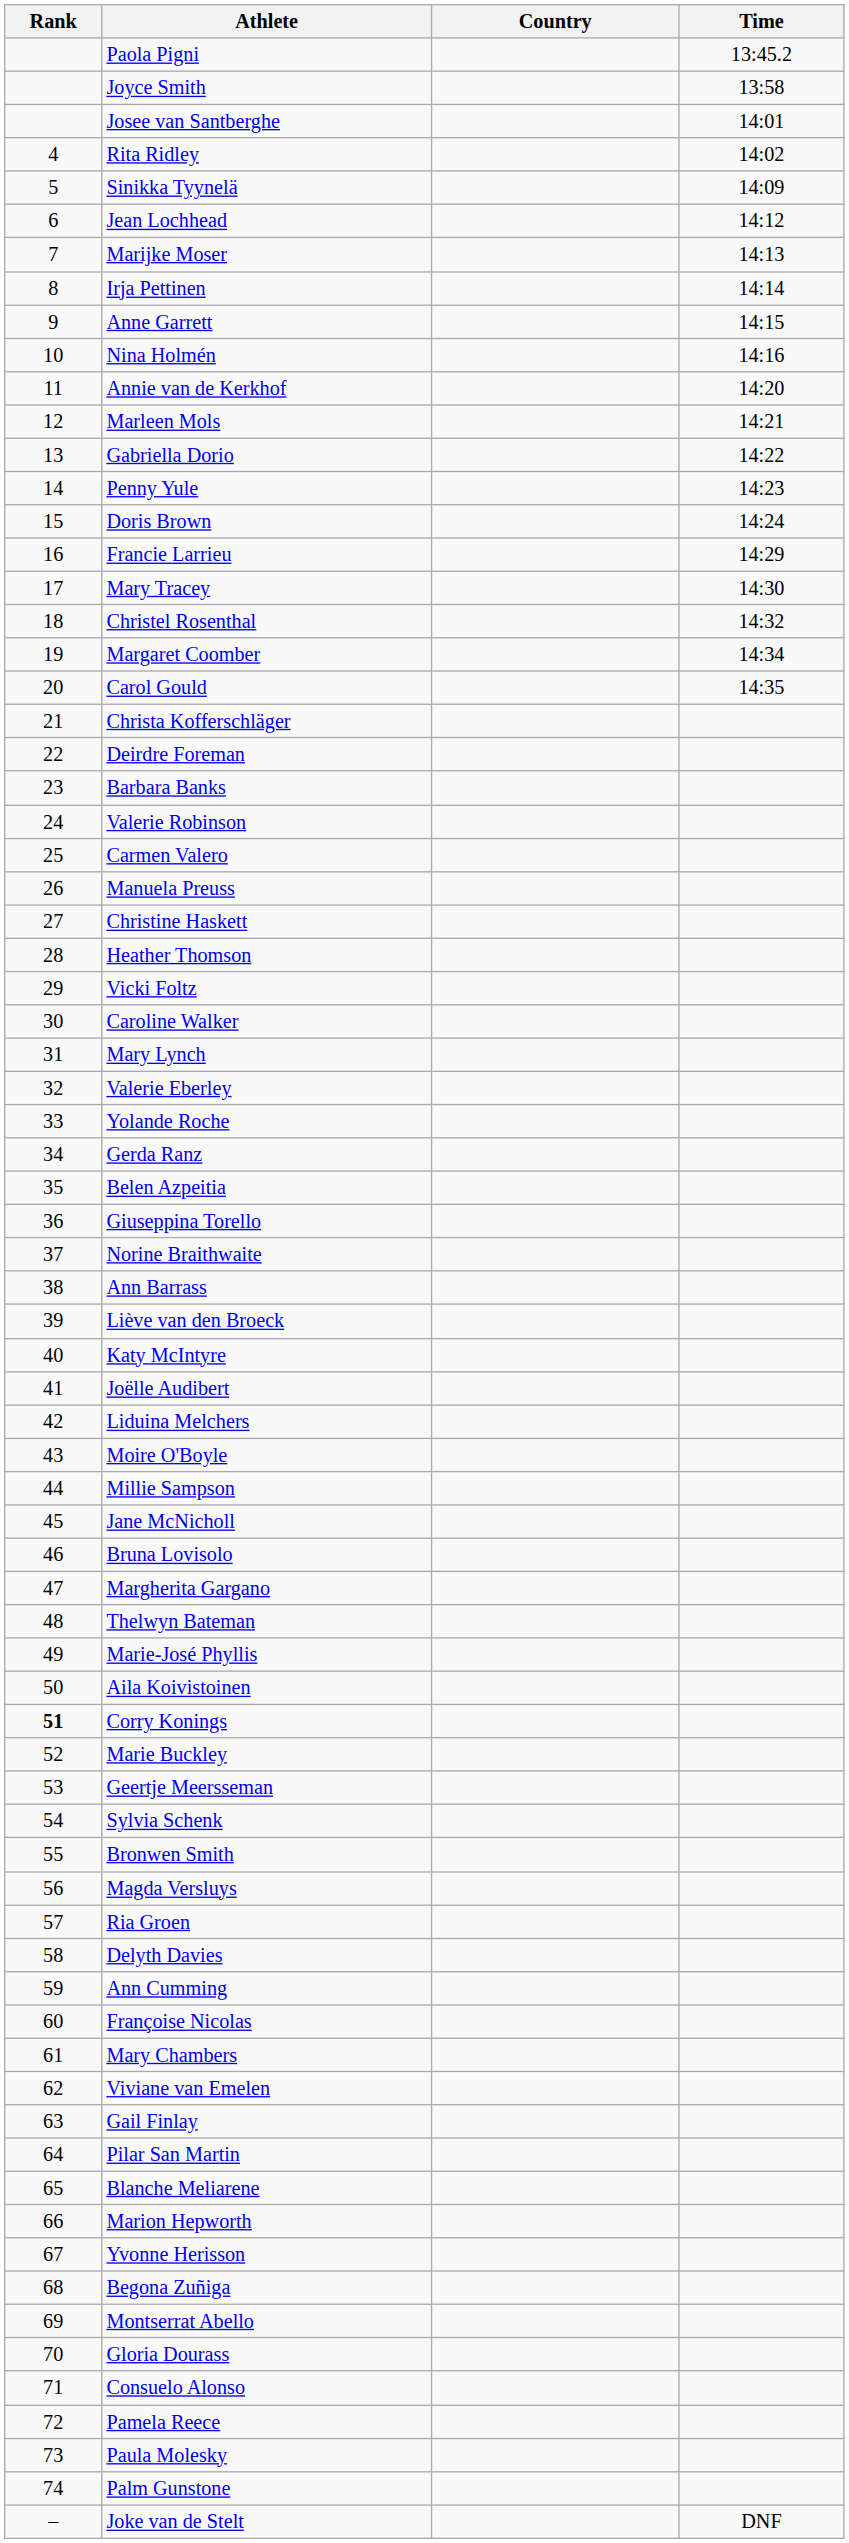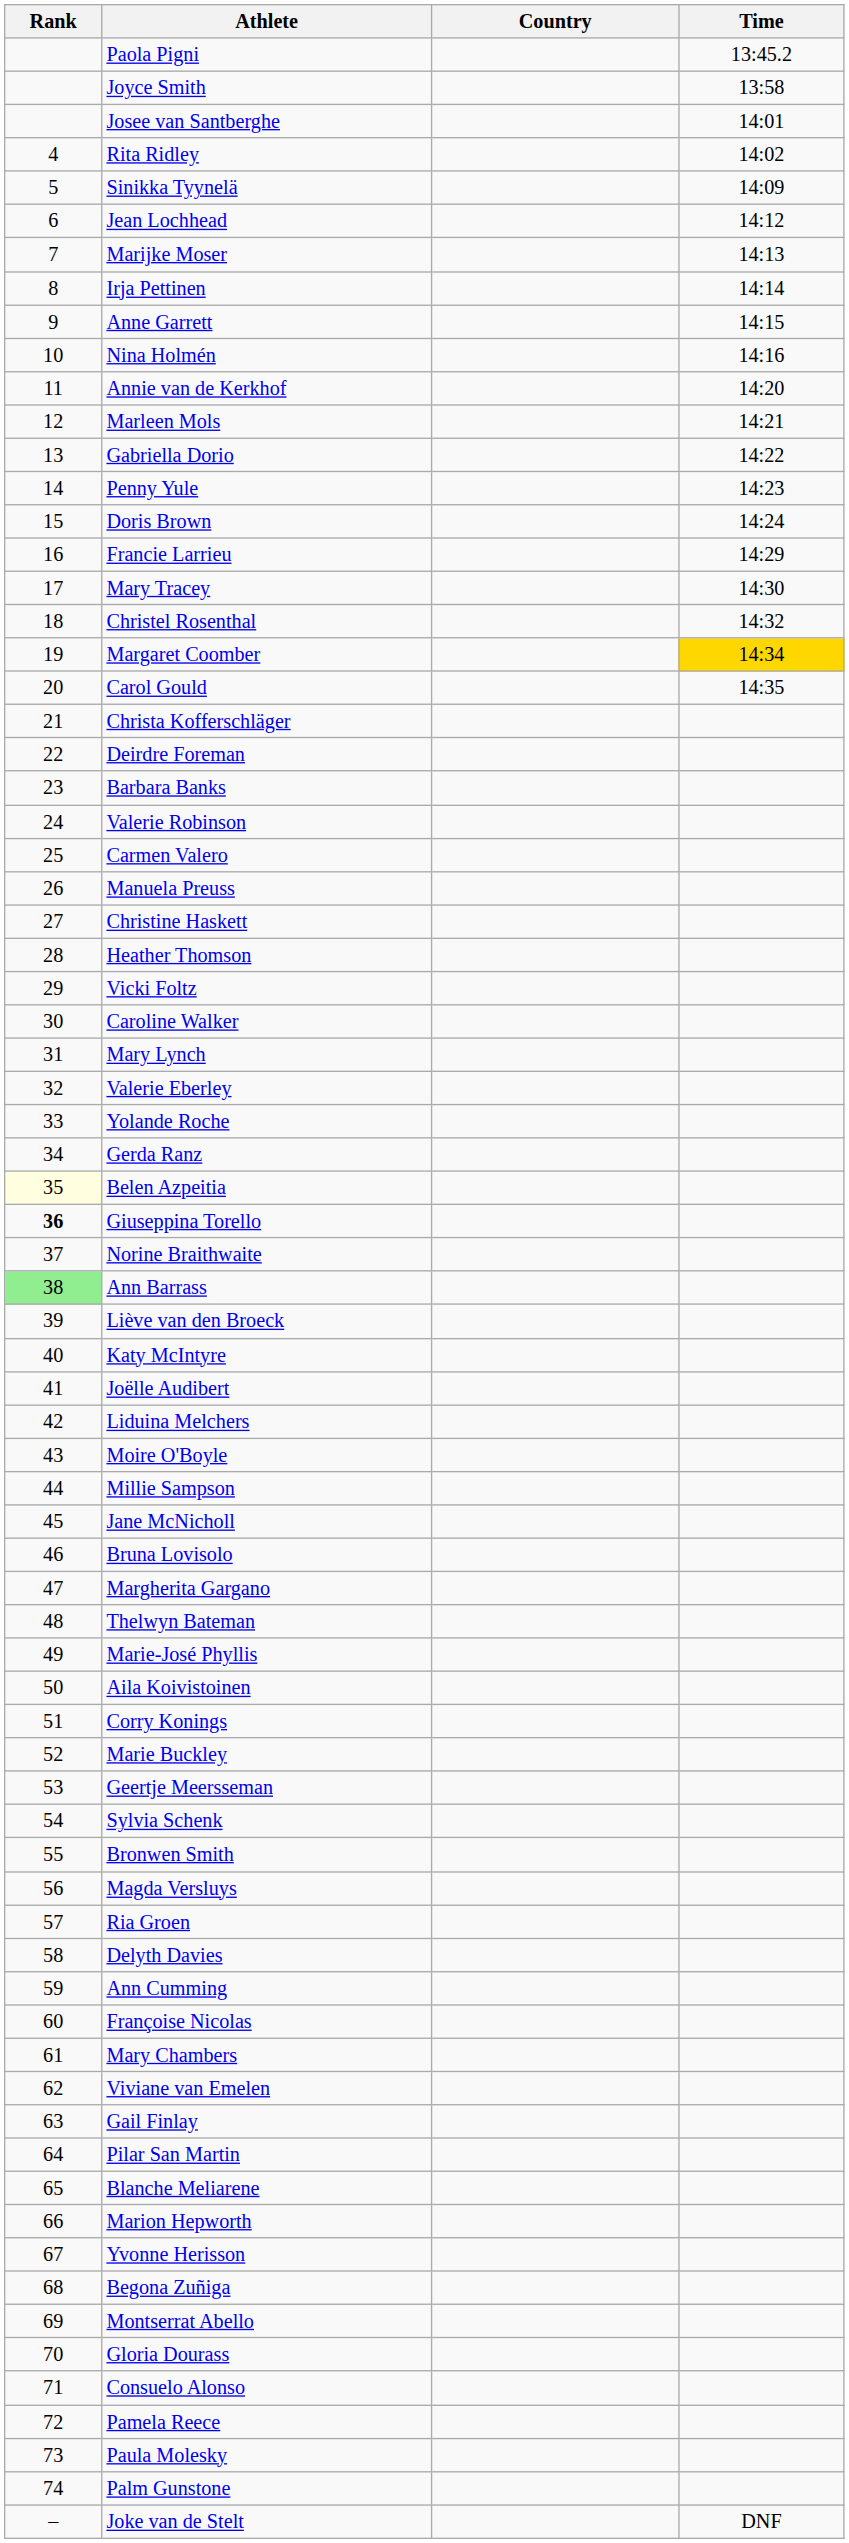(761, 654) no background -> (761, 654) gold background
(53, 1188) no background -> (53, 1188) lightyellow background
(53, 1221) normal -> (53, 1221) bold
(53, 1288) no background -> (53, 1288) lightgreen background
(53, 1721) bold -> (53, 1721) normal
